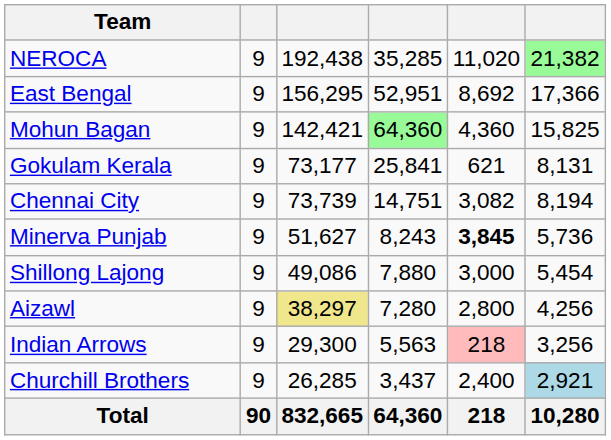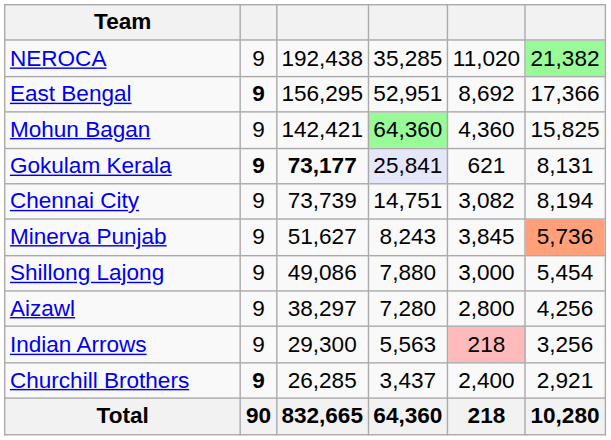(258, 93) normal -> (258, 93) bold
(258, 165) normal -> (258, 165) bold
(322, 165) normal -> (322, 165) bold
(408, 165) no background -> (408, 165) lavender background
(486, 237) bold -> (486, 237) normal
(565, 237) no background -> (565, 237) lightsalmon background
(322, 308) khaki background -> (322, 308) no background
(258, 380) normal -> (258, 380) bold
(565, 380) lightblue background -> (565, 380) no background
